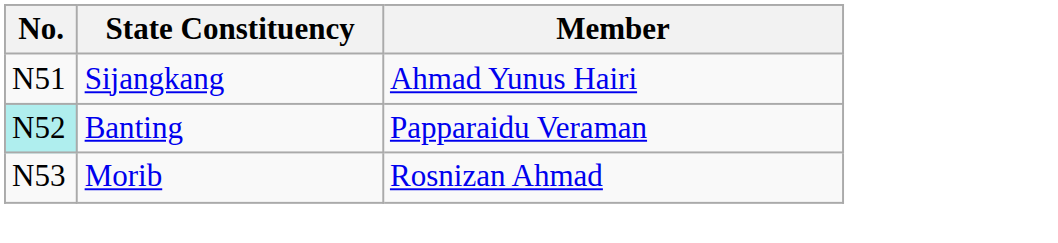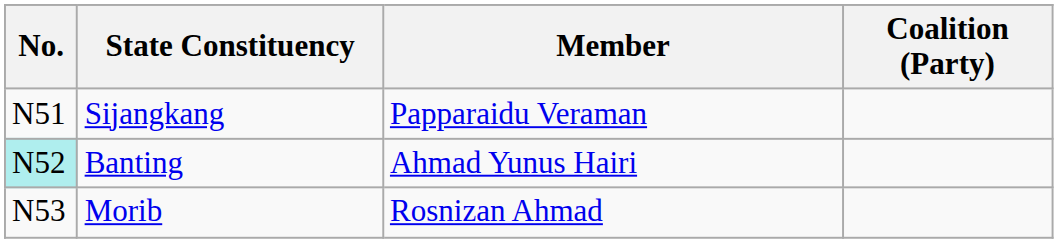+ column: (947, 46)
(514, 78) Ahmad Yunus Hairi -> (519, 113) Papparaidu Veraman
(519, 127) Papparaidu Veraman -> (514, 162) Ahmad Yunus Hairi
